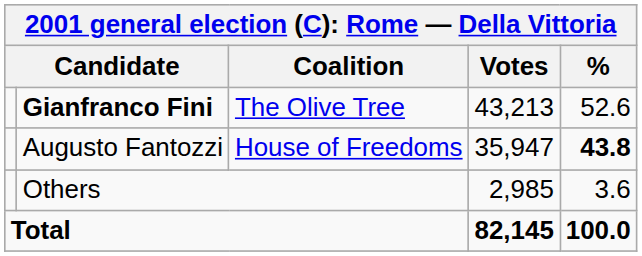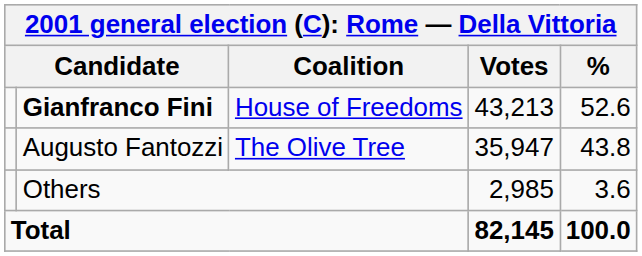(320, 107) The Olive Tree -> (349, 107) House of Freedoms
(349, 148) House of Freedoms -> (320, 148) The Olive Tree
(605, 148) bold -> (605, 148) normal
